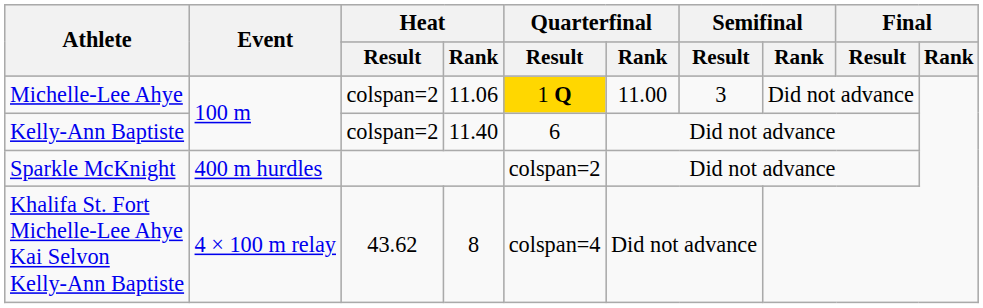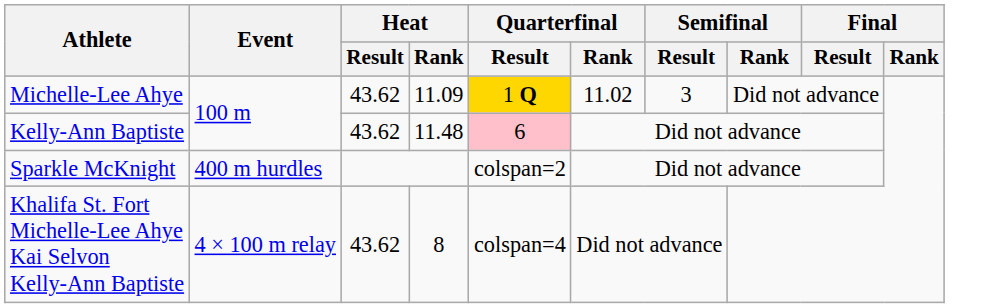(392, 94) colspan=2 -> (375, 94) 43.62
(473, 94) 11.06 -> (439, 94) 11.09
(643, 94) 11.00 -> (608, 94) 11.02
(392, 131) colspan=2 -> (375, 131) 43.62
(473, 131) 11.40 -> (439, 131) 11.48
(555, 131) no background -> (520, 131) pink background
